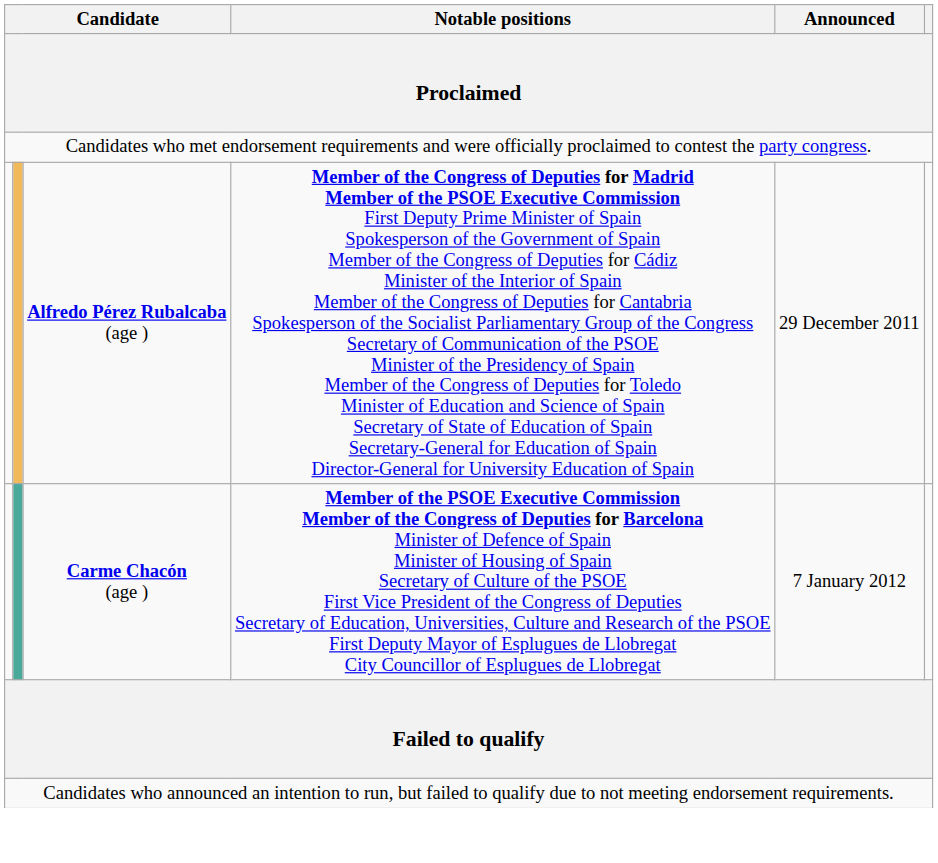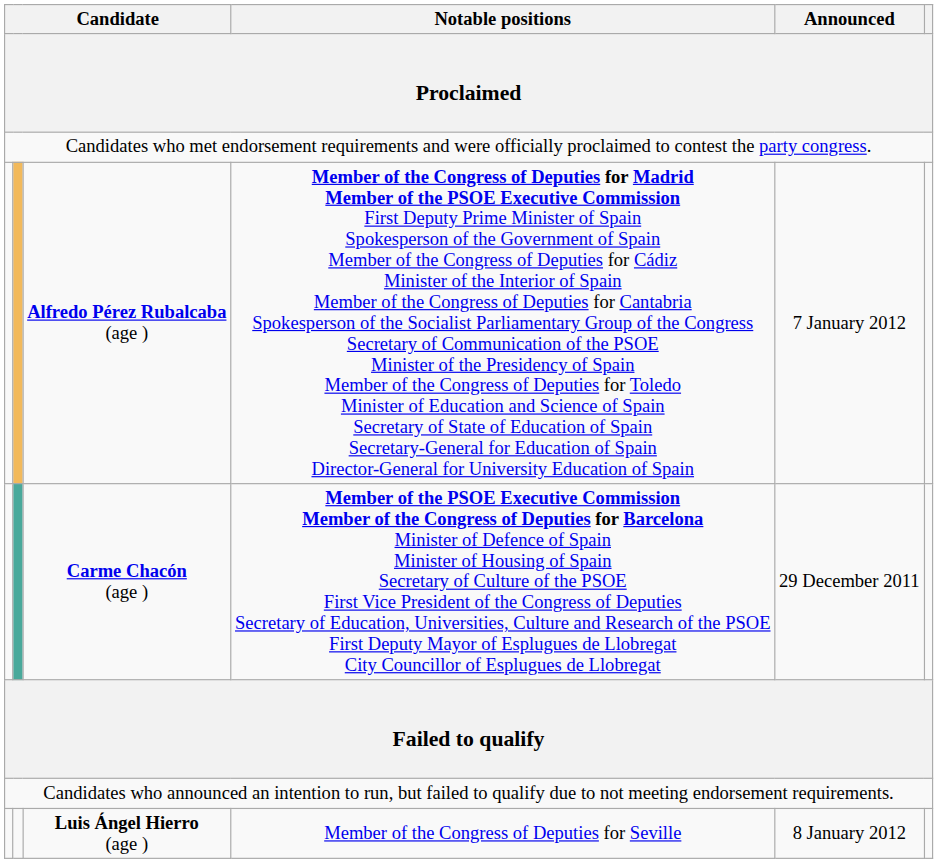(849, 322) 29 December 2011 -> (849, 322) 7 January 2012
(849, 581) 7 January 2012 -> (849, 581) 29 December 2011
+ row: (127, 832)
